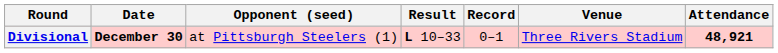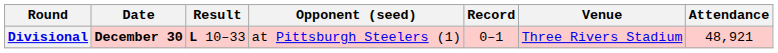columns swapped: (294, 15) <-> (433, 15)
(729, 37) bold -> (729, 37) normal
